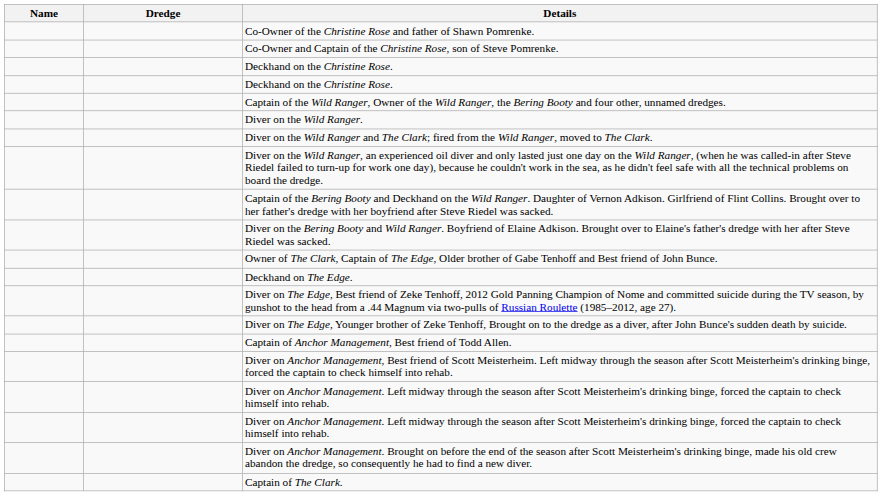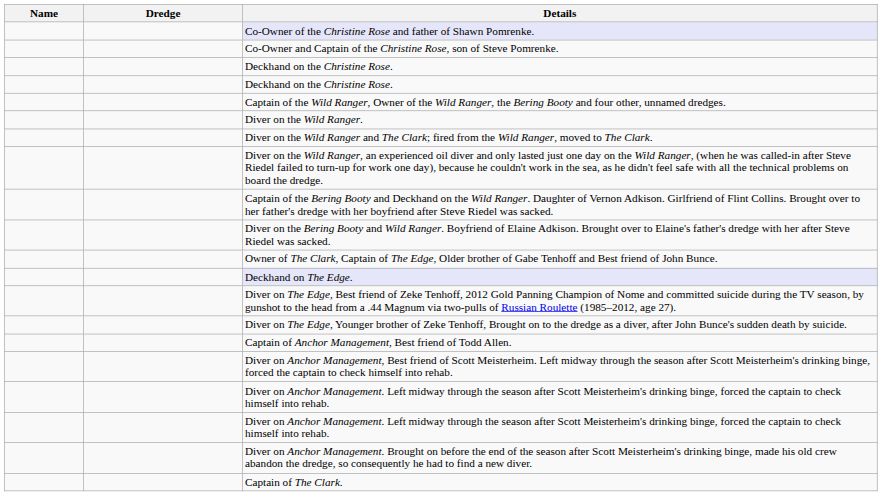(390, 31) no background -> (390, 31) lavender background
(299, 276) no background -> (299, 276) lavender background
